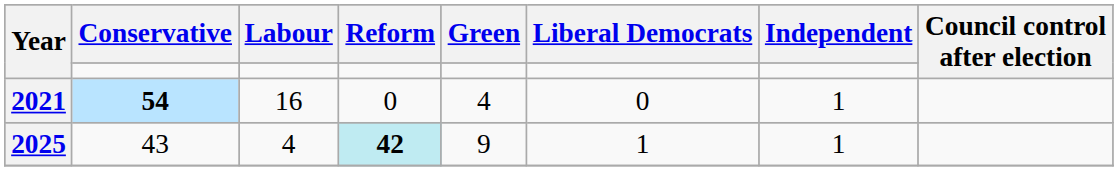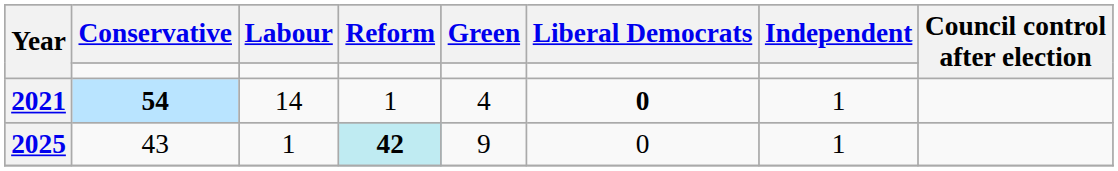(289, 100) 16 -> (289, 100) 14
(390, 100) 0 -> (390, 100) 1
(642, 100) normal -> (642, 100) bold
(289, 143) 4 -> (289, 143) 1
(642, 143) 1 -> (642, 143) 0
